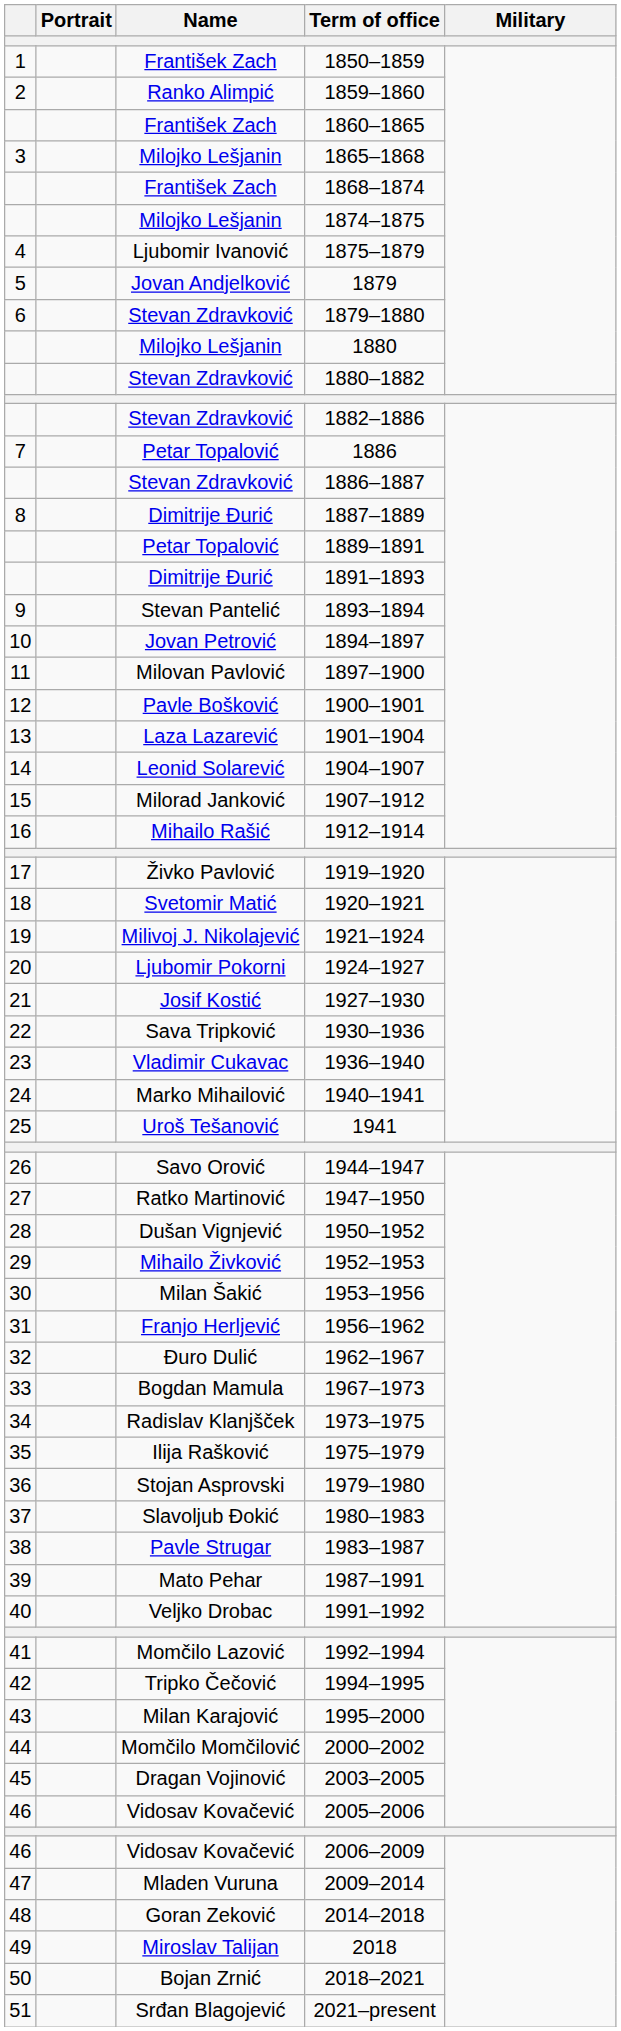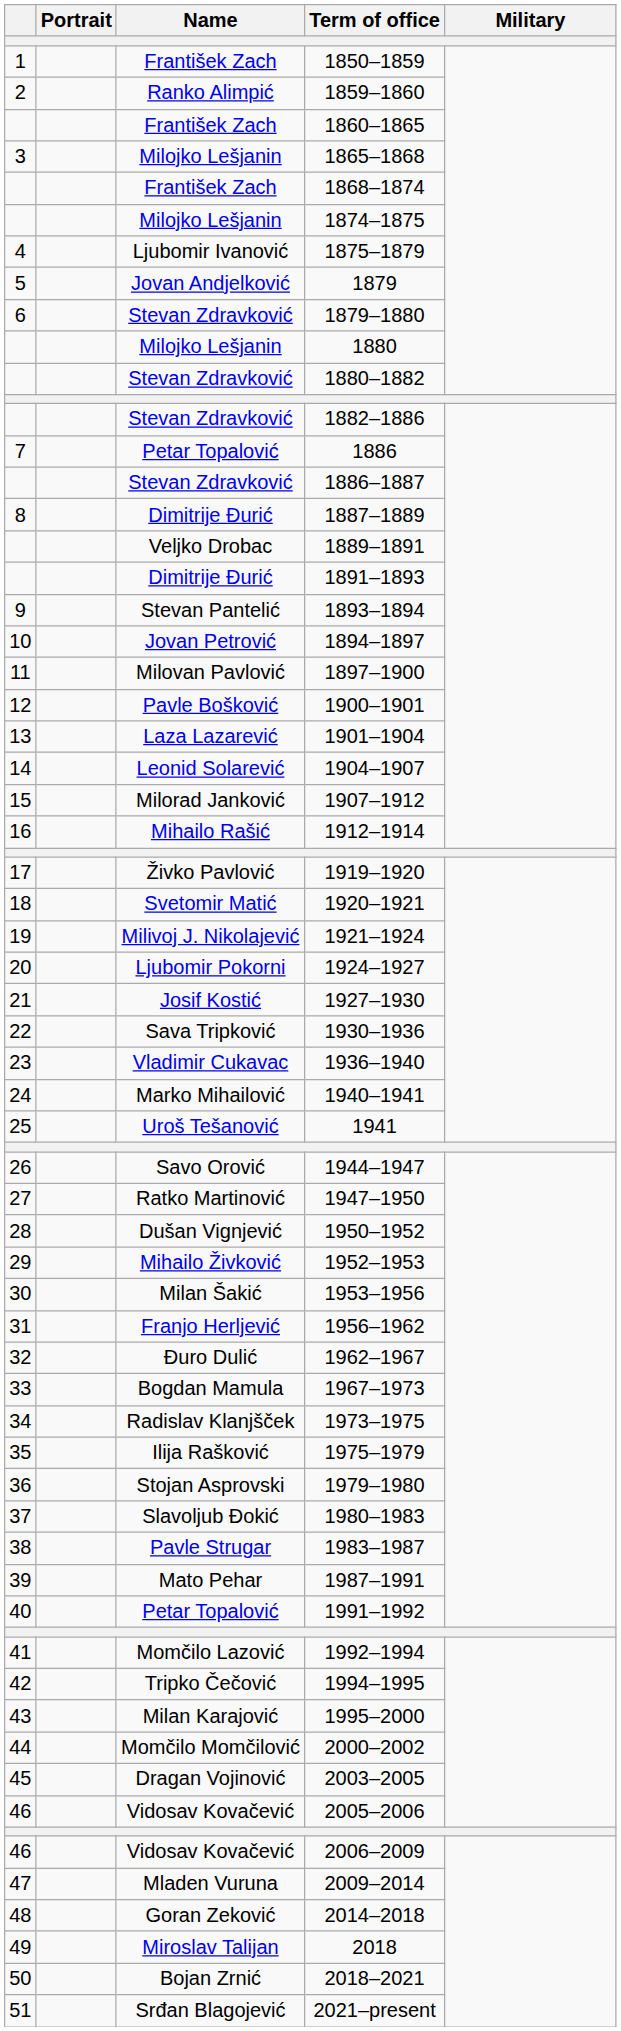(210, 546) Petar Topalović -> (211, 546) Veljko Drobac
(211, 1611) Veljko Drobac -> (210, 1611) Petar Topalović
